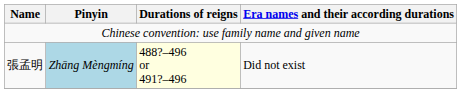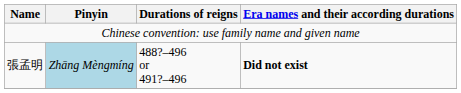(163, 65) lightyellow background -> (163, 65) no background
(274, 65) normal -> (276, 65) bold
